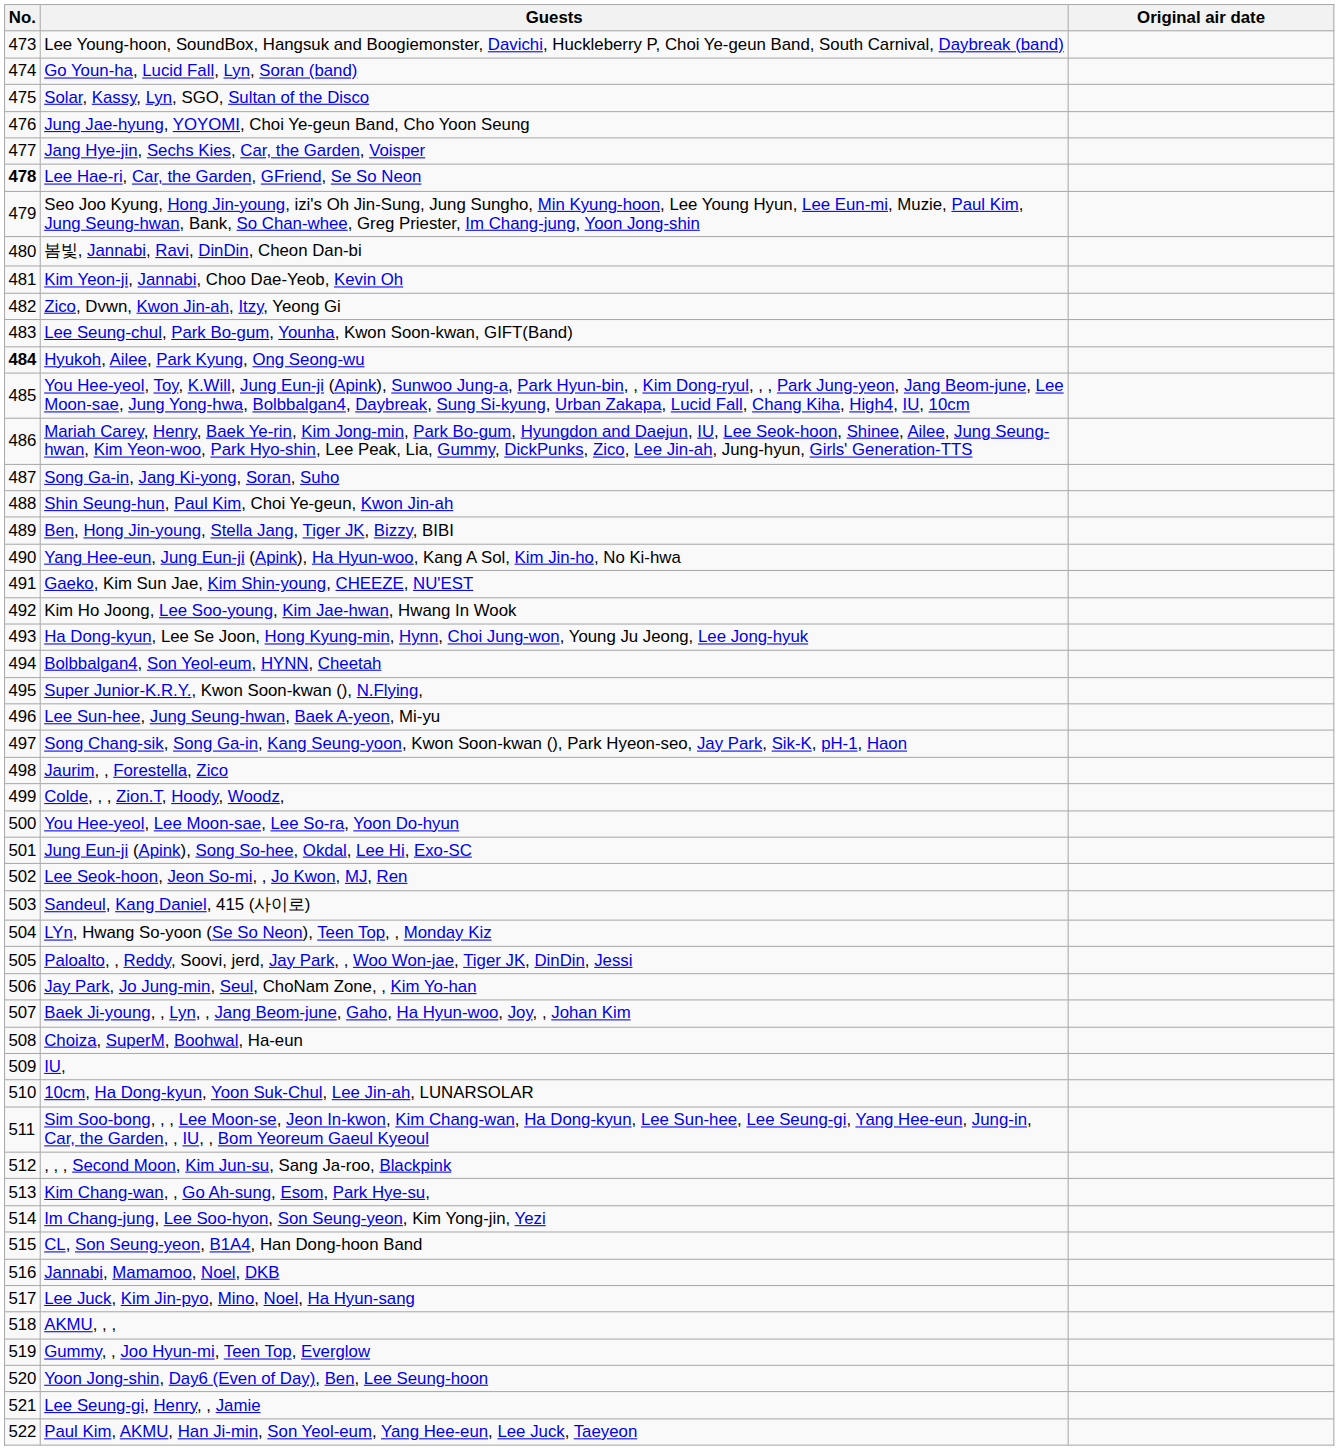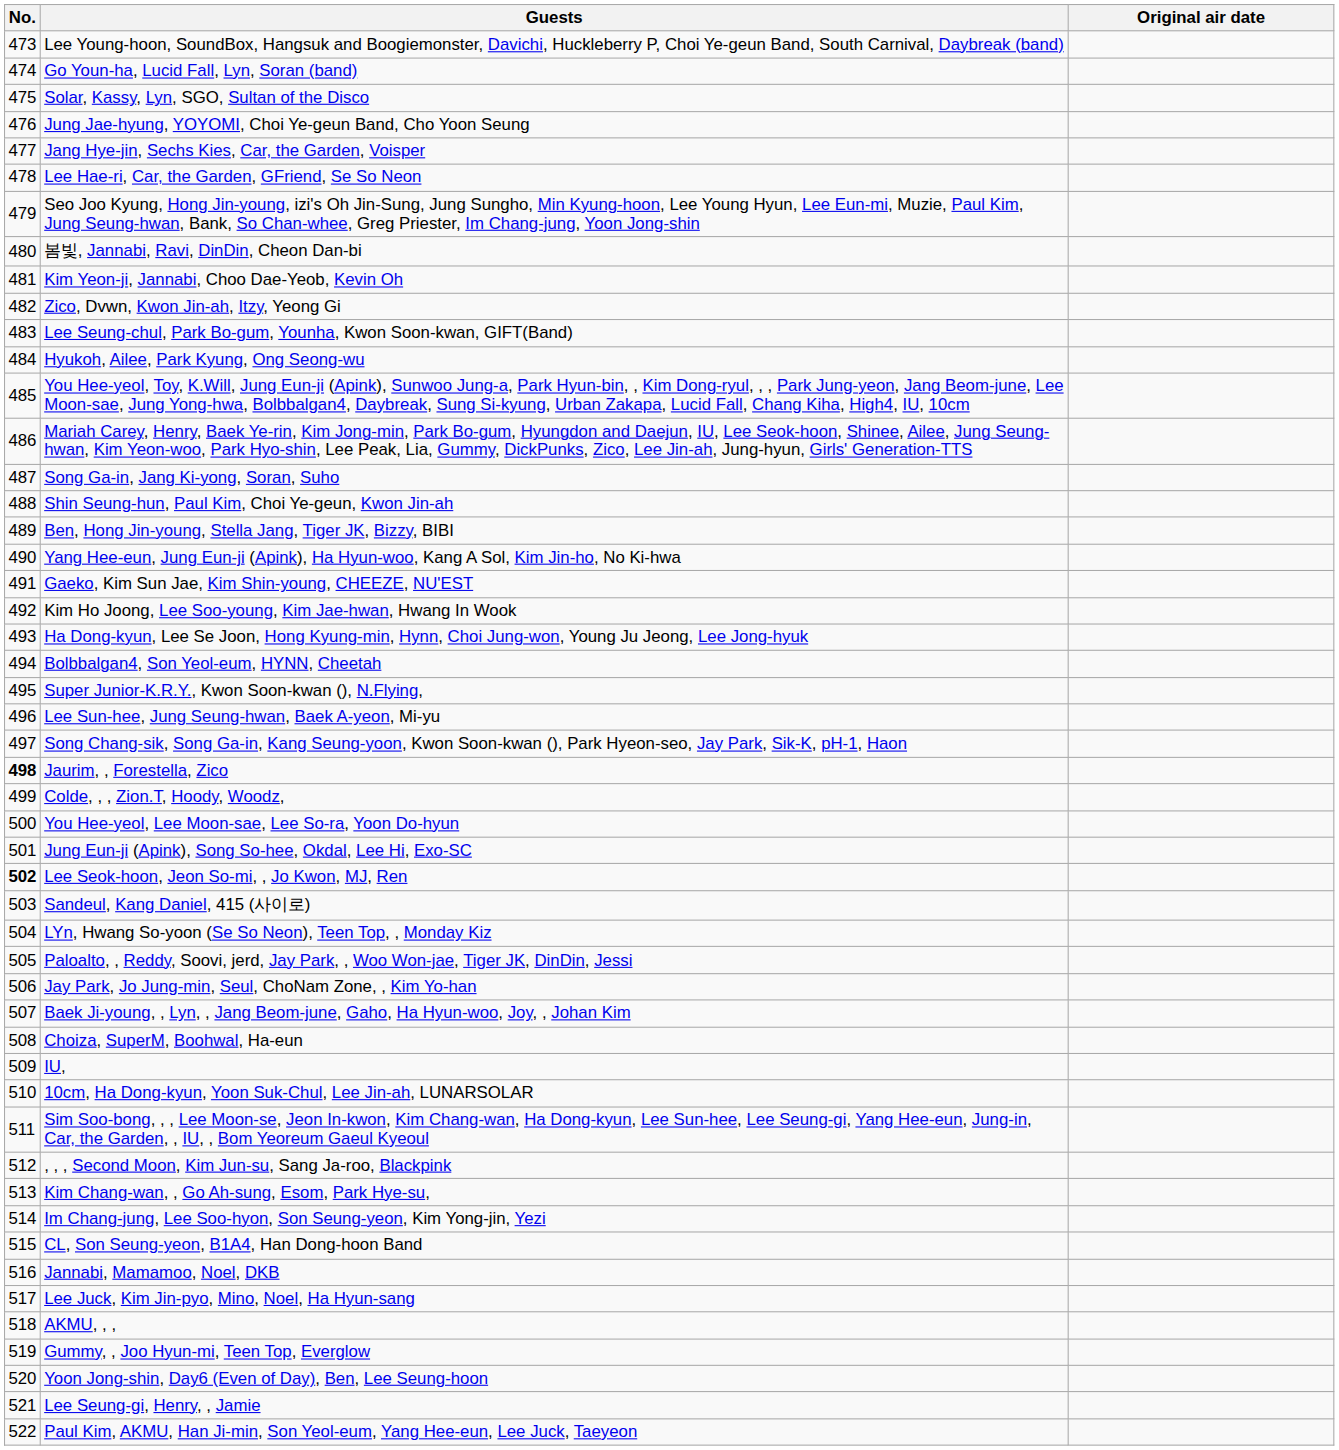(22, 177) bold -> (22, 177) normal
(22, 359) bold -> (22, 359) normal
(22, 770) normal -> (22, 770) bold
(22, 876) normal -> (22, 876) bold
